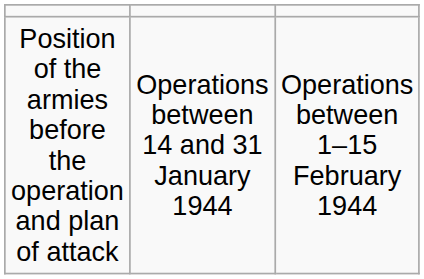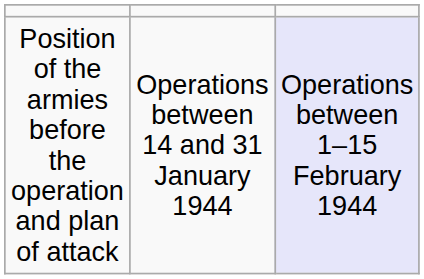(347, 144) no background -> (347, 144) lavender background
